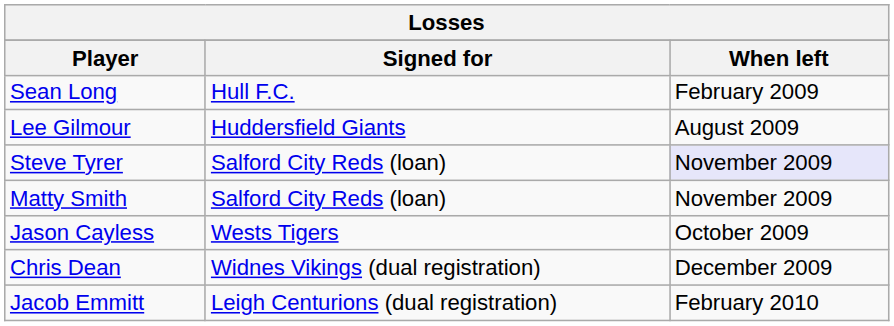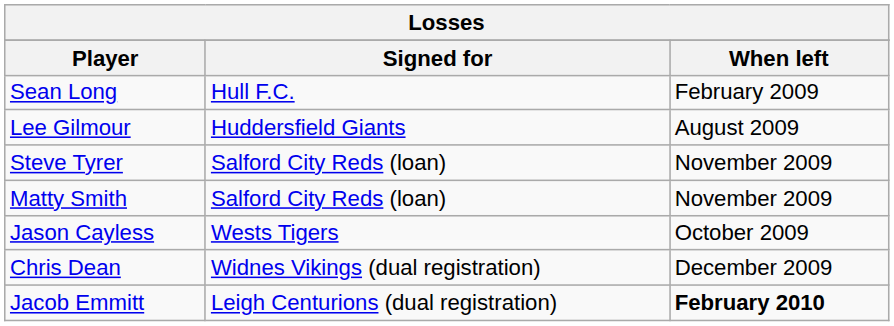(753, 163) lavender background -> (753, 163) no background
(747, 303) normal -> (750, 303) bold
